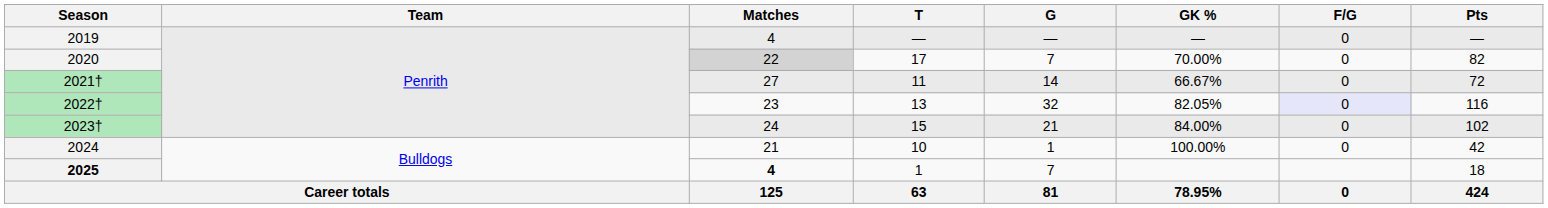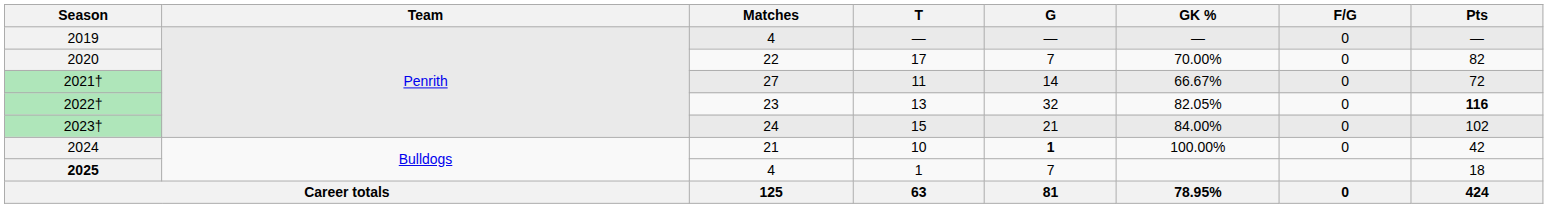(771, 60) lightgrey background -> (771, 60) no background
(1345, 104) lavender background -> (1345, 104) no background
(1477, 104) normal -> (1477, 104) bold
(1051, 148) normal -> (1051, 148) bold
(771, 170) bold -> (771, 170) normal
